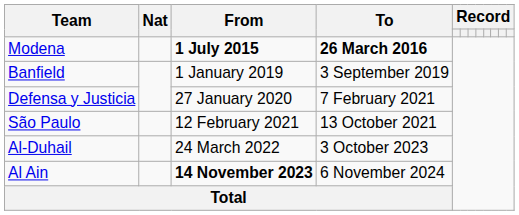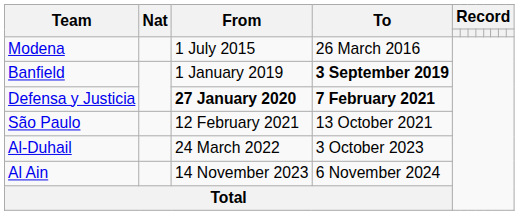(217, 49) bold -> (215, 49) normal
(374, 49) bold -> (368, 49) normal
(385, 73) normal -> (382, 73) bold
(233, 98) normal -> (236, 98) bold
(378, 98) normal -> (375, 98) bold
(244, 173) bold -> (242, 173) normal
